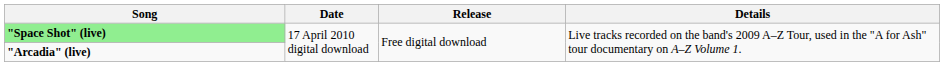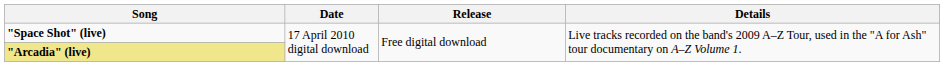(56, 33) lightgreen background -> (56, 33) no background
(49, 52) no background -> (49, 52) khaki background
